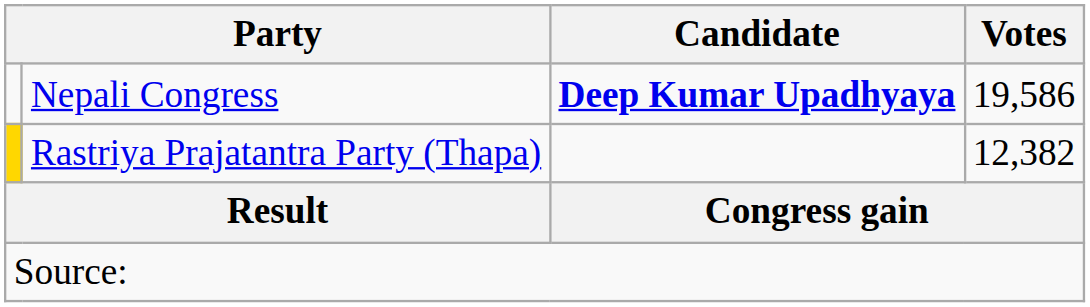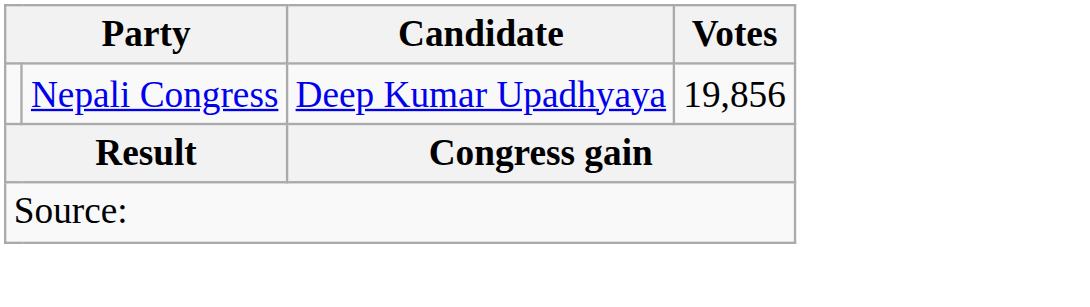(757, 93) bold -> (481, 93) normal
(1024, 93) 19,586 -> (735, 93) 19,856
- row: (286, 152)
